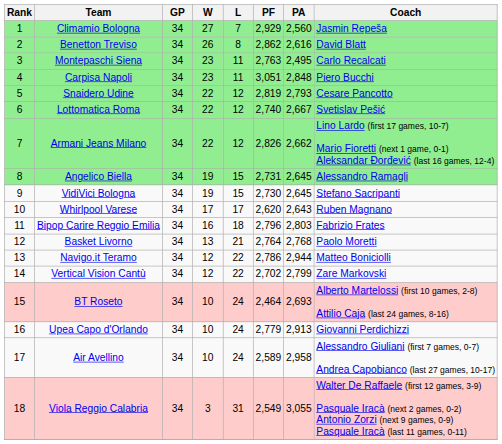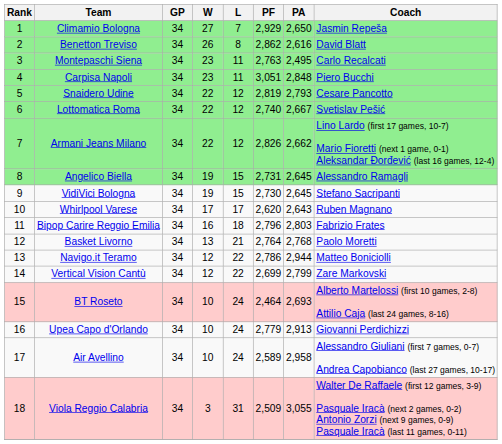(299, 28) 2,560 -> (299, 28) 2,650
(268, 274) 2,702 -> (268, 274) 2,699
(268, 408) 2,549 -> (268, 408) 2,509
